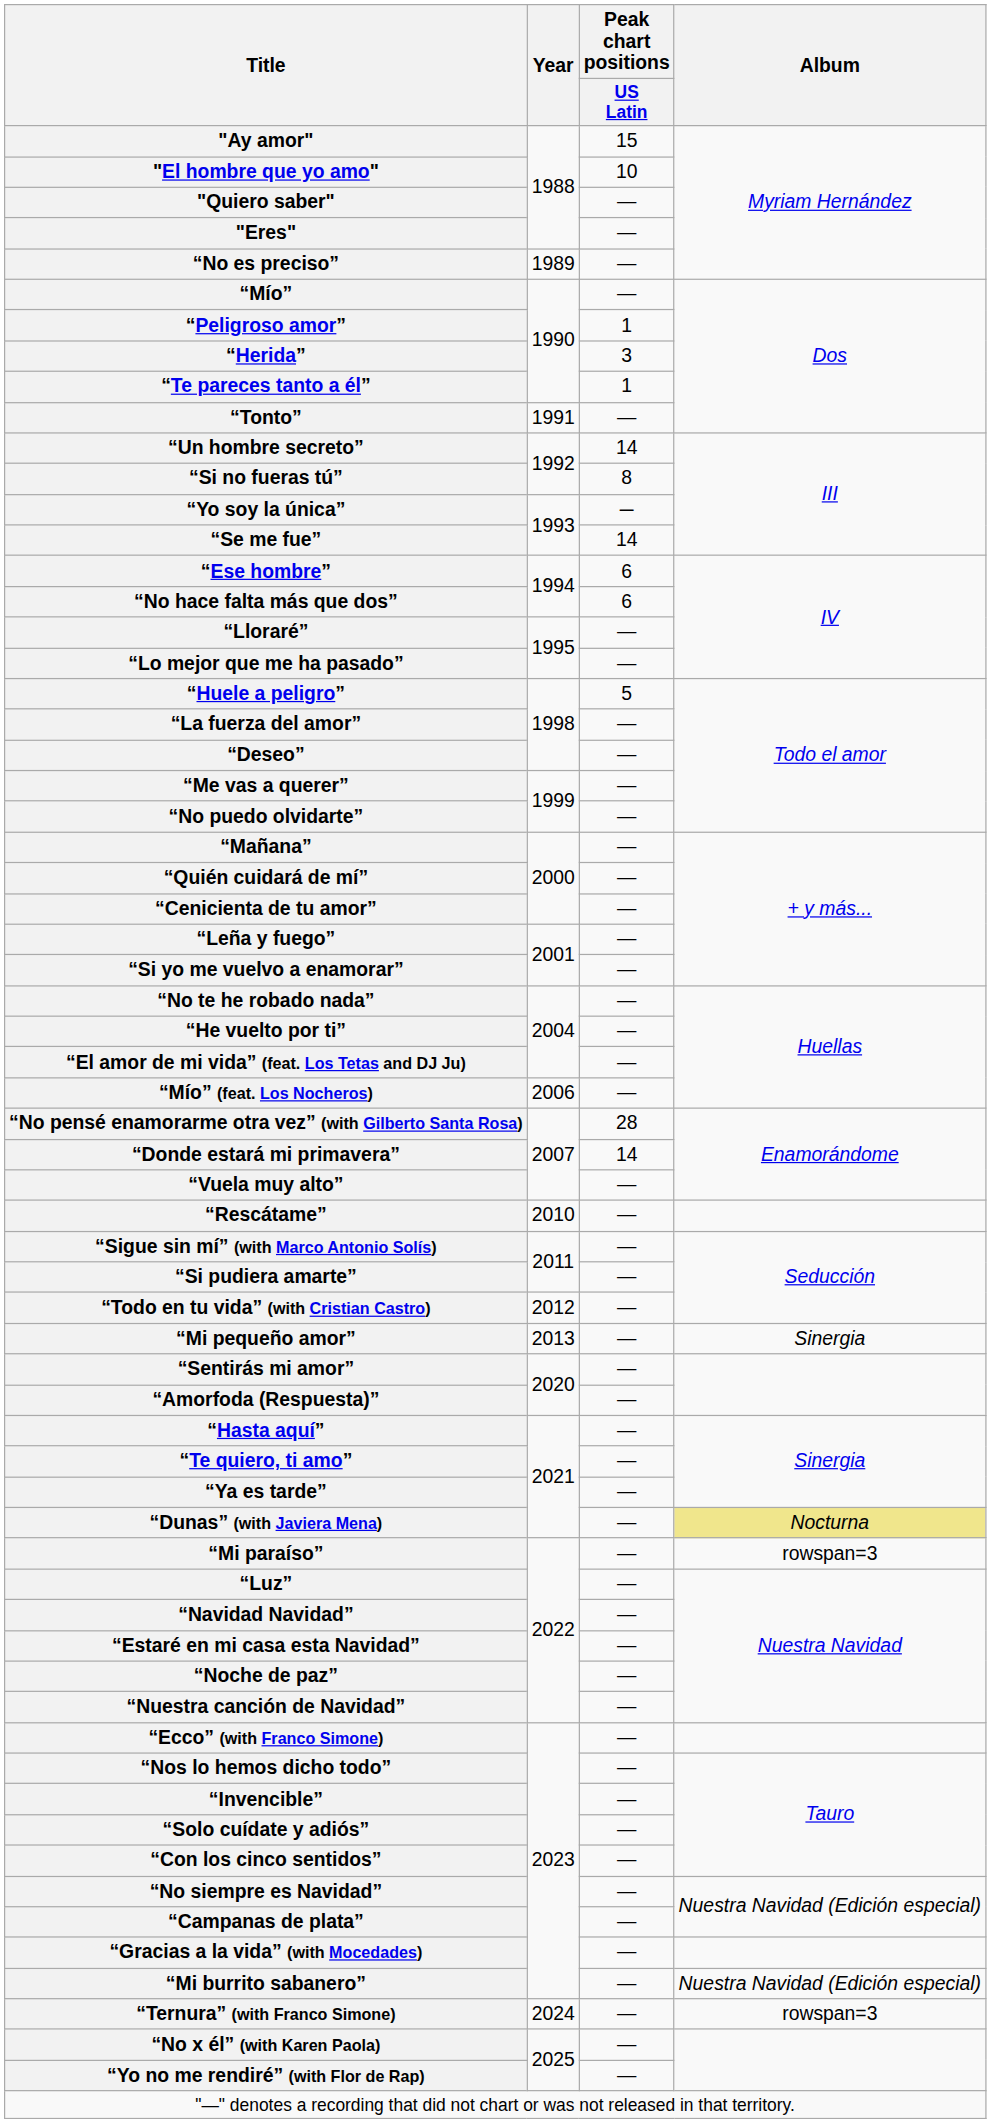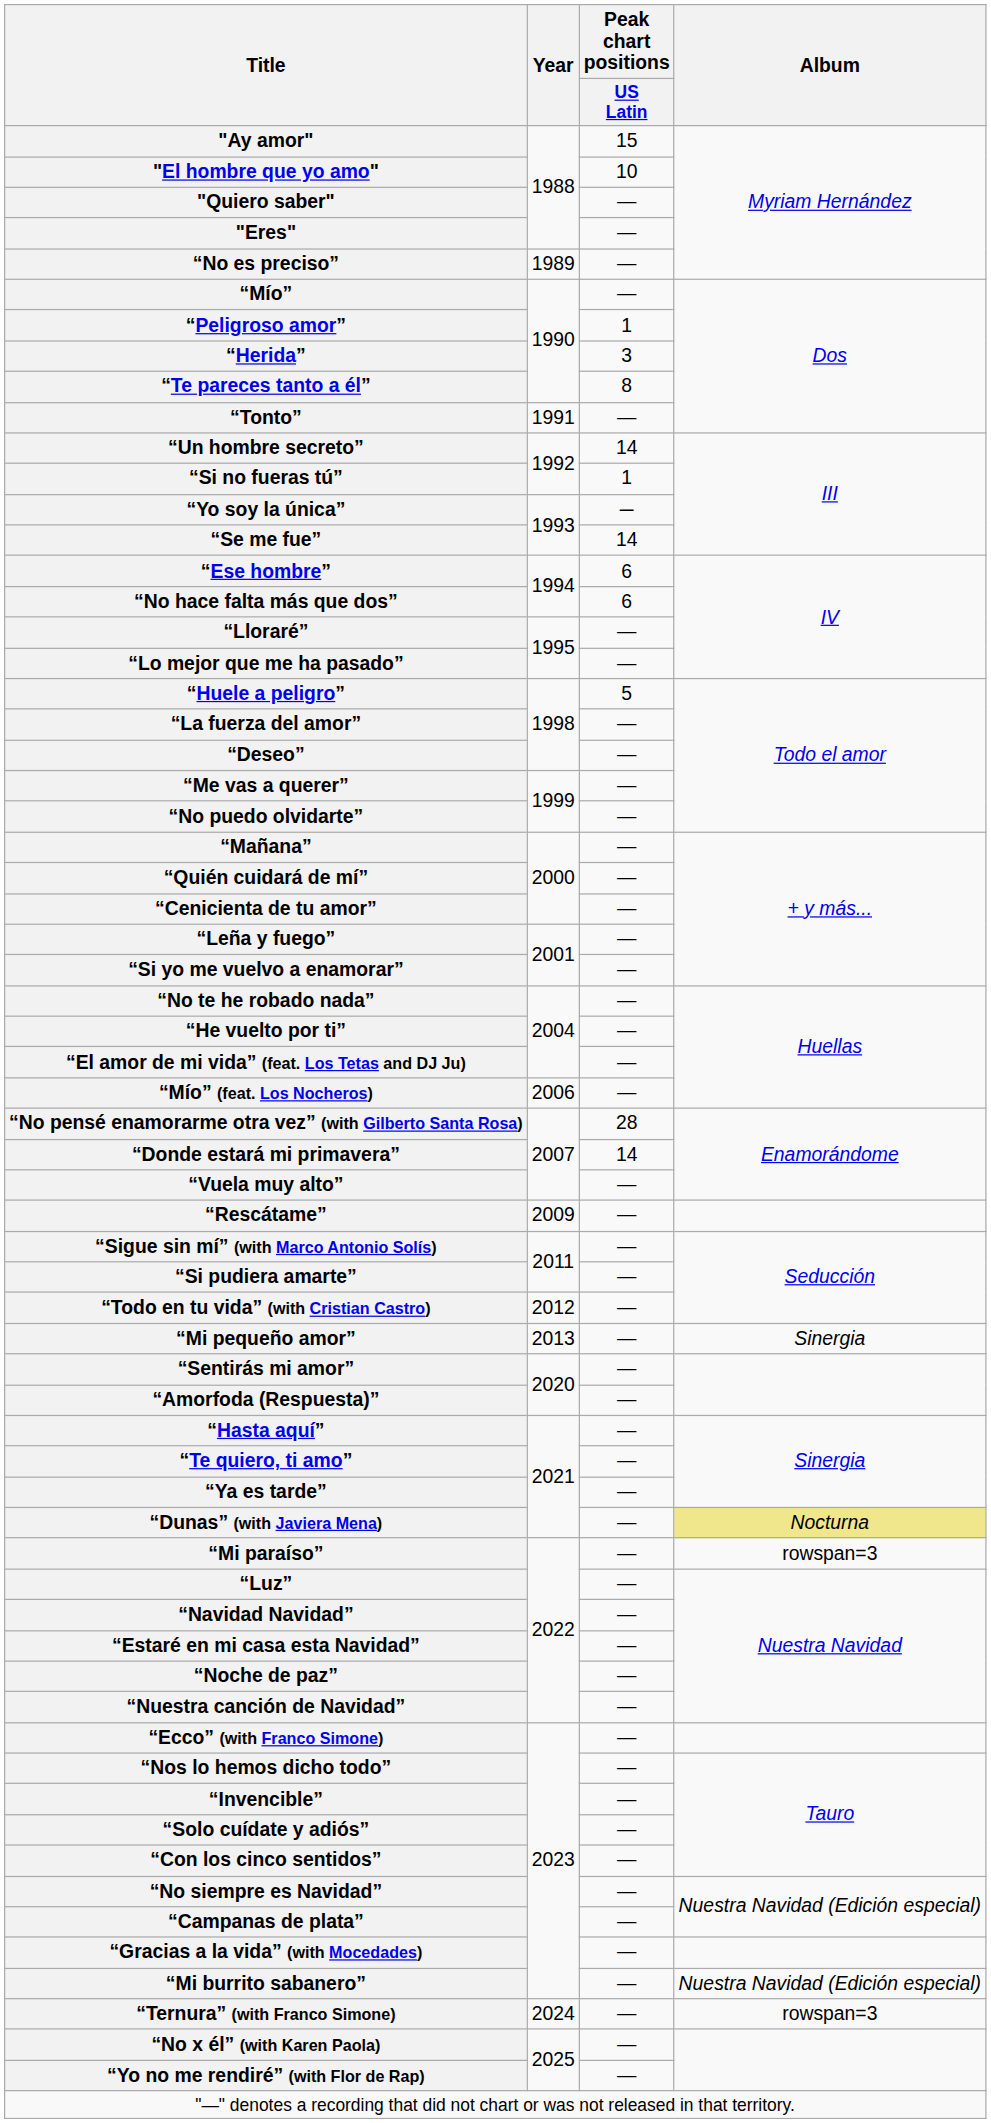(627, 386) 1 -> (627, 386) 8
(627, 478) 8 -> (627, 478) 1
(553, 1215) 2010 -> (553, 1215) 2009
